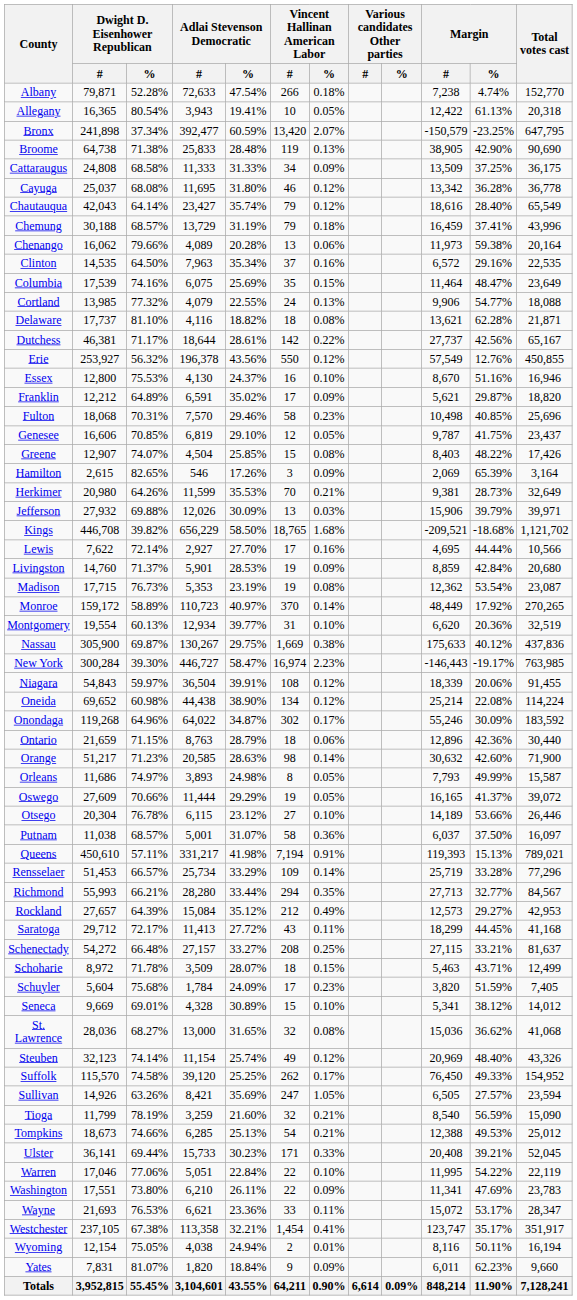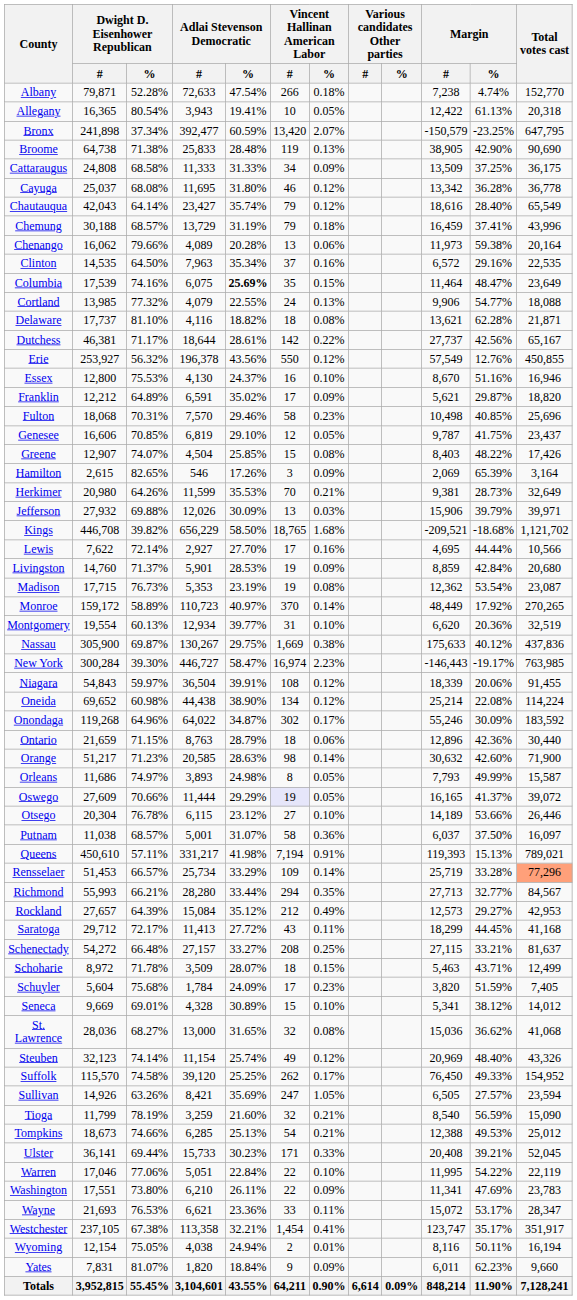(248, 282) normal -> (248, 282) bold
(290, 796) no background -> (290, 796) lavender background
(545, 872) no background -> (545, 872) lightsalmon background
